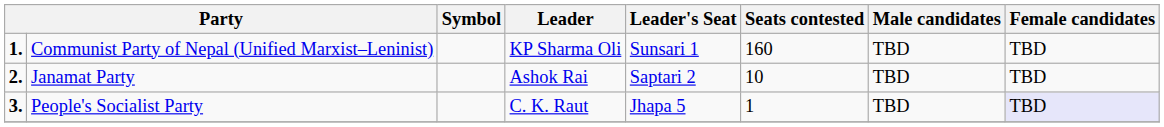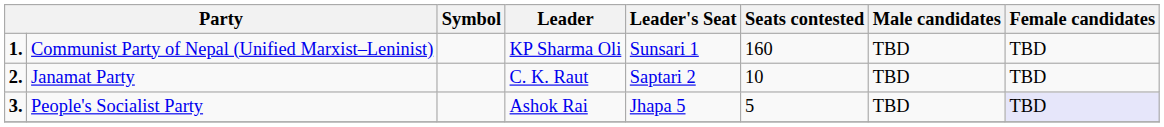(549, 77) Ashok Rai -> (549, 77) C. K. Raut
(549, 106) C. K. Raut -> (549, 106) Ashok Rai
(750, 106) 1 -> (750, 106) 5
